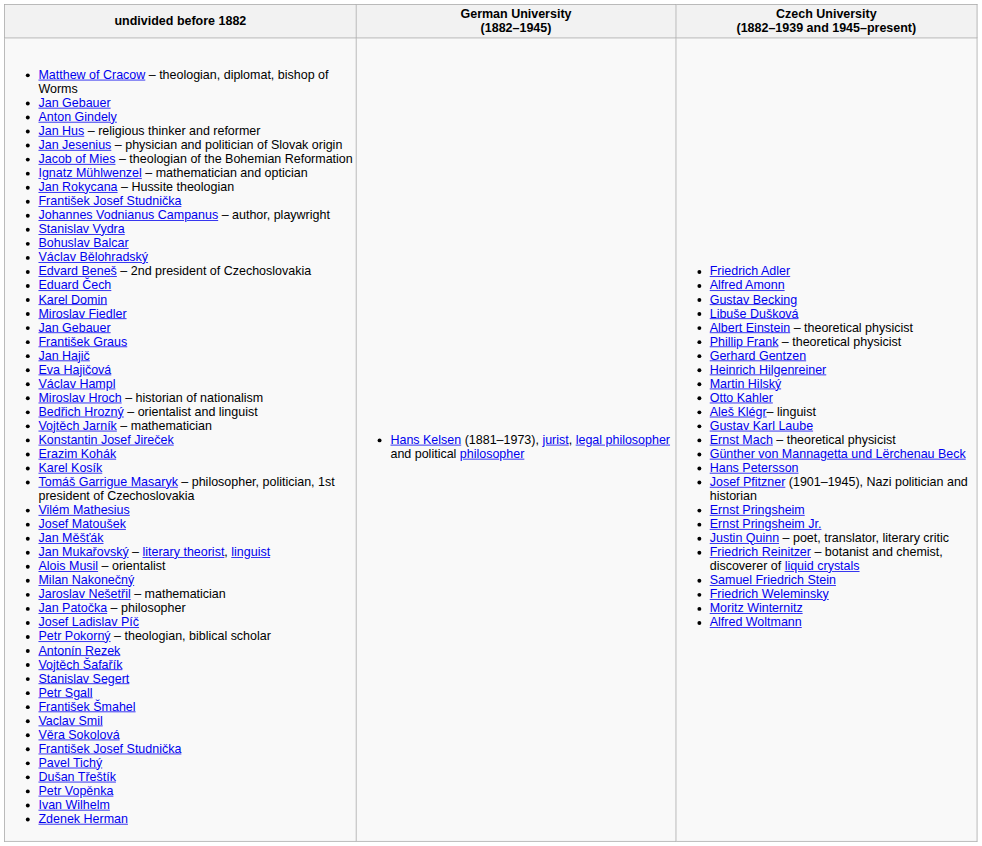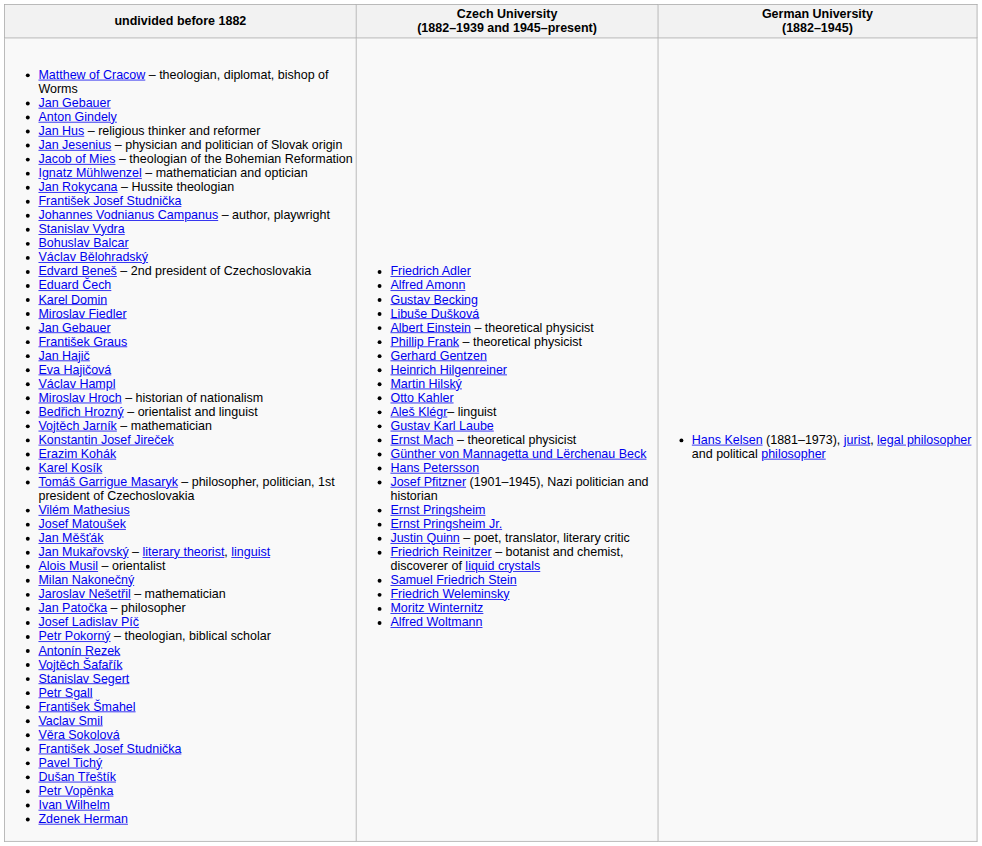columns swapped: (826, 21) <-> (516, 21)
